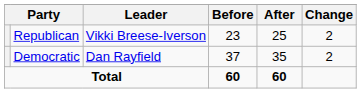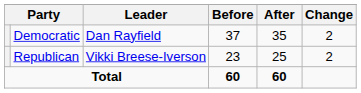rows swapped: (47, 56) <-> (46, 35)
